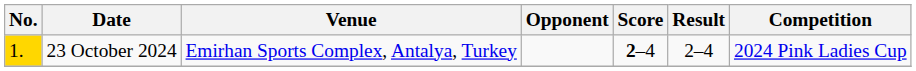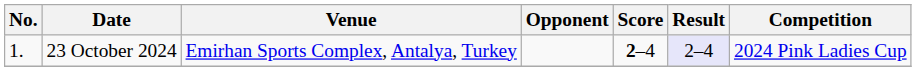(16, 50) gold background -> (16, 50) no background
(699, 50) no background -> (699, 50) lavender background
